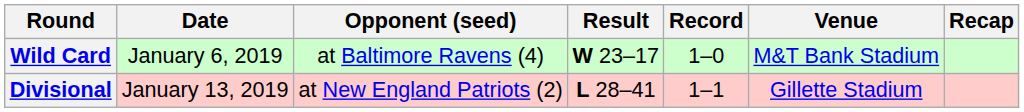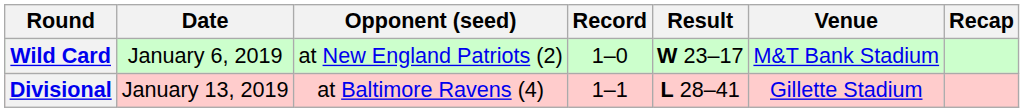columns swapped: (616, 21) <-> (706, 21)
(431, 55) at Baltimore Ravens (4) -> (431, 55) at New England Patriots (2)
(431, 90) at New England Patriots (2) -> (431, 90) at Baltimore Ravens (4)
